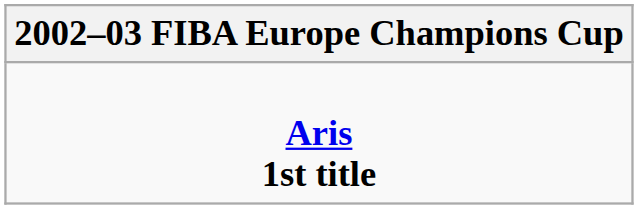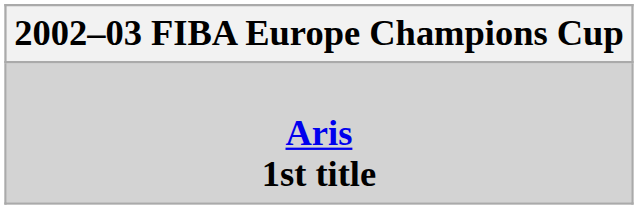(319, 152) no background -> (319, 152) lightgrey background
